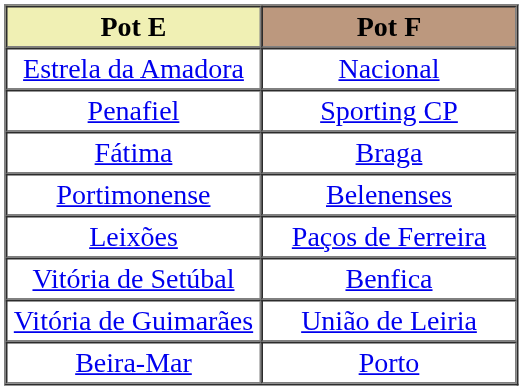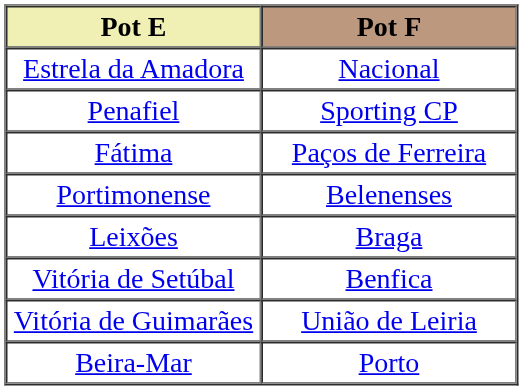(389, 152) Braga -> (389, 152) Paços de Ferreira
(389, 236) Paços de Ferreira -> (389, 236) Braga
